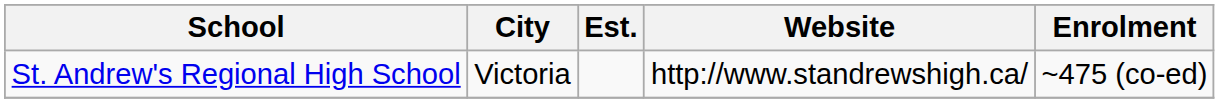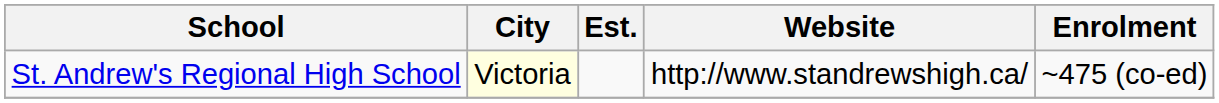(522, 73) no background -> (522, 73) lightyellow background
